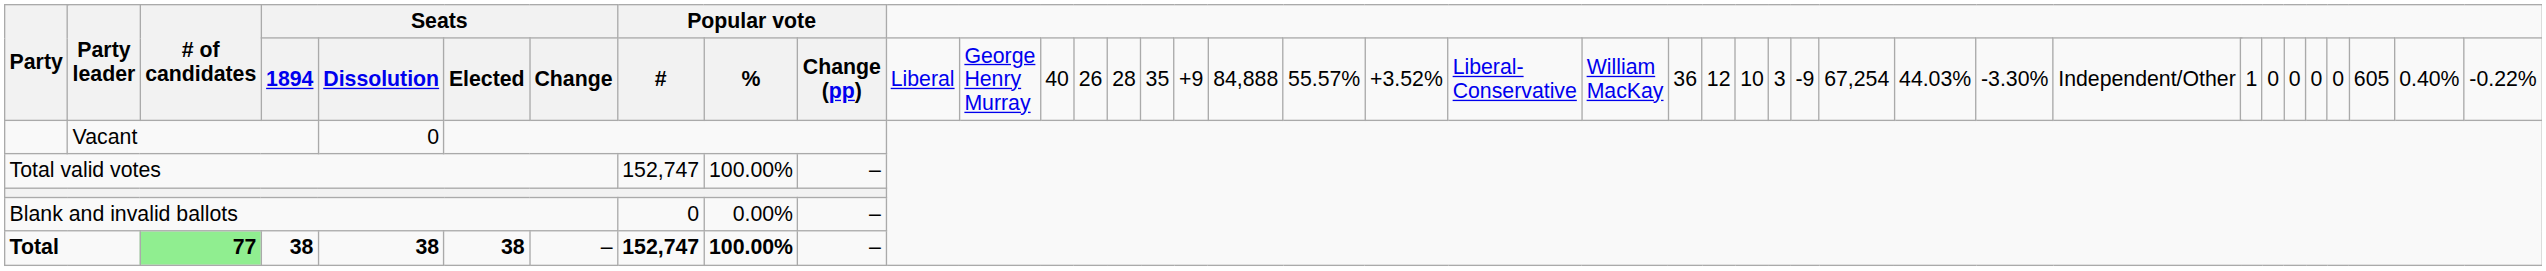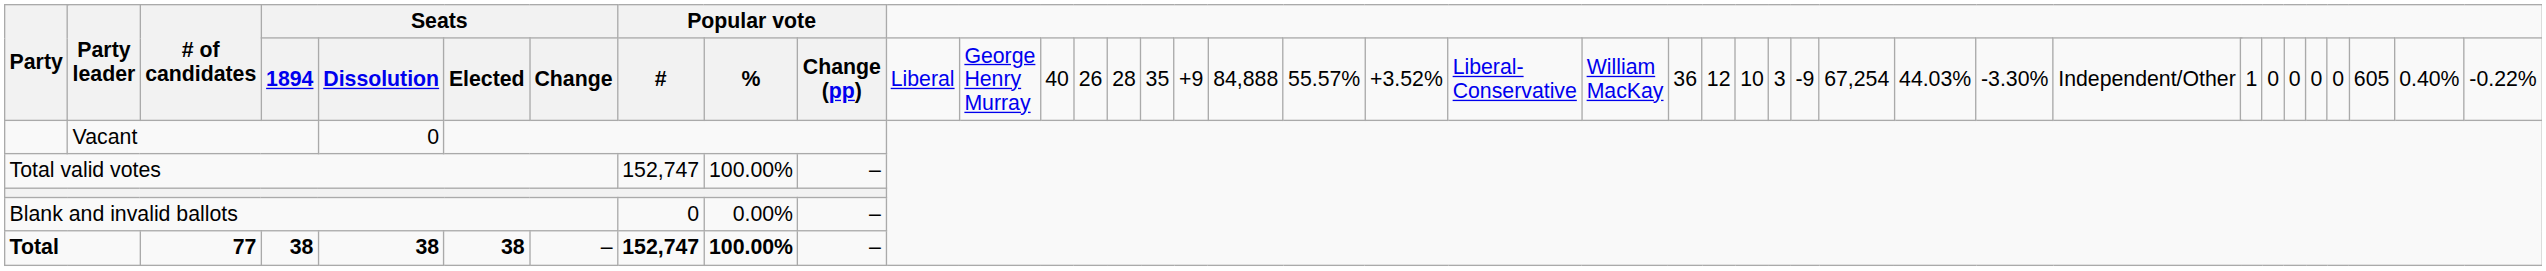(244, 247) lightgreen background -> (244, 247) no background
